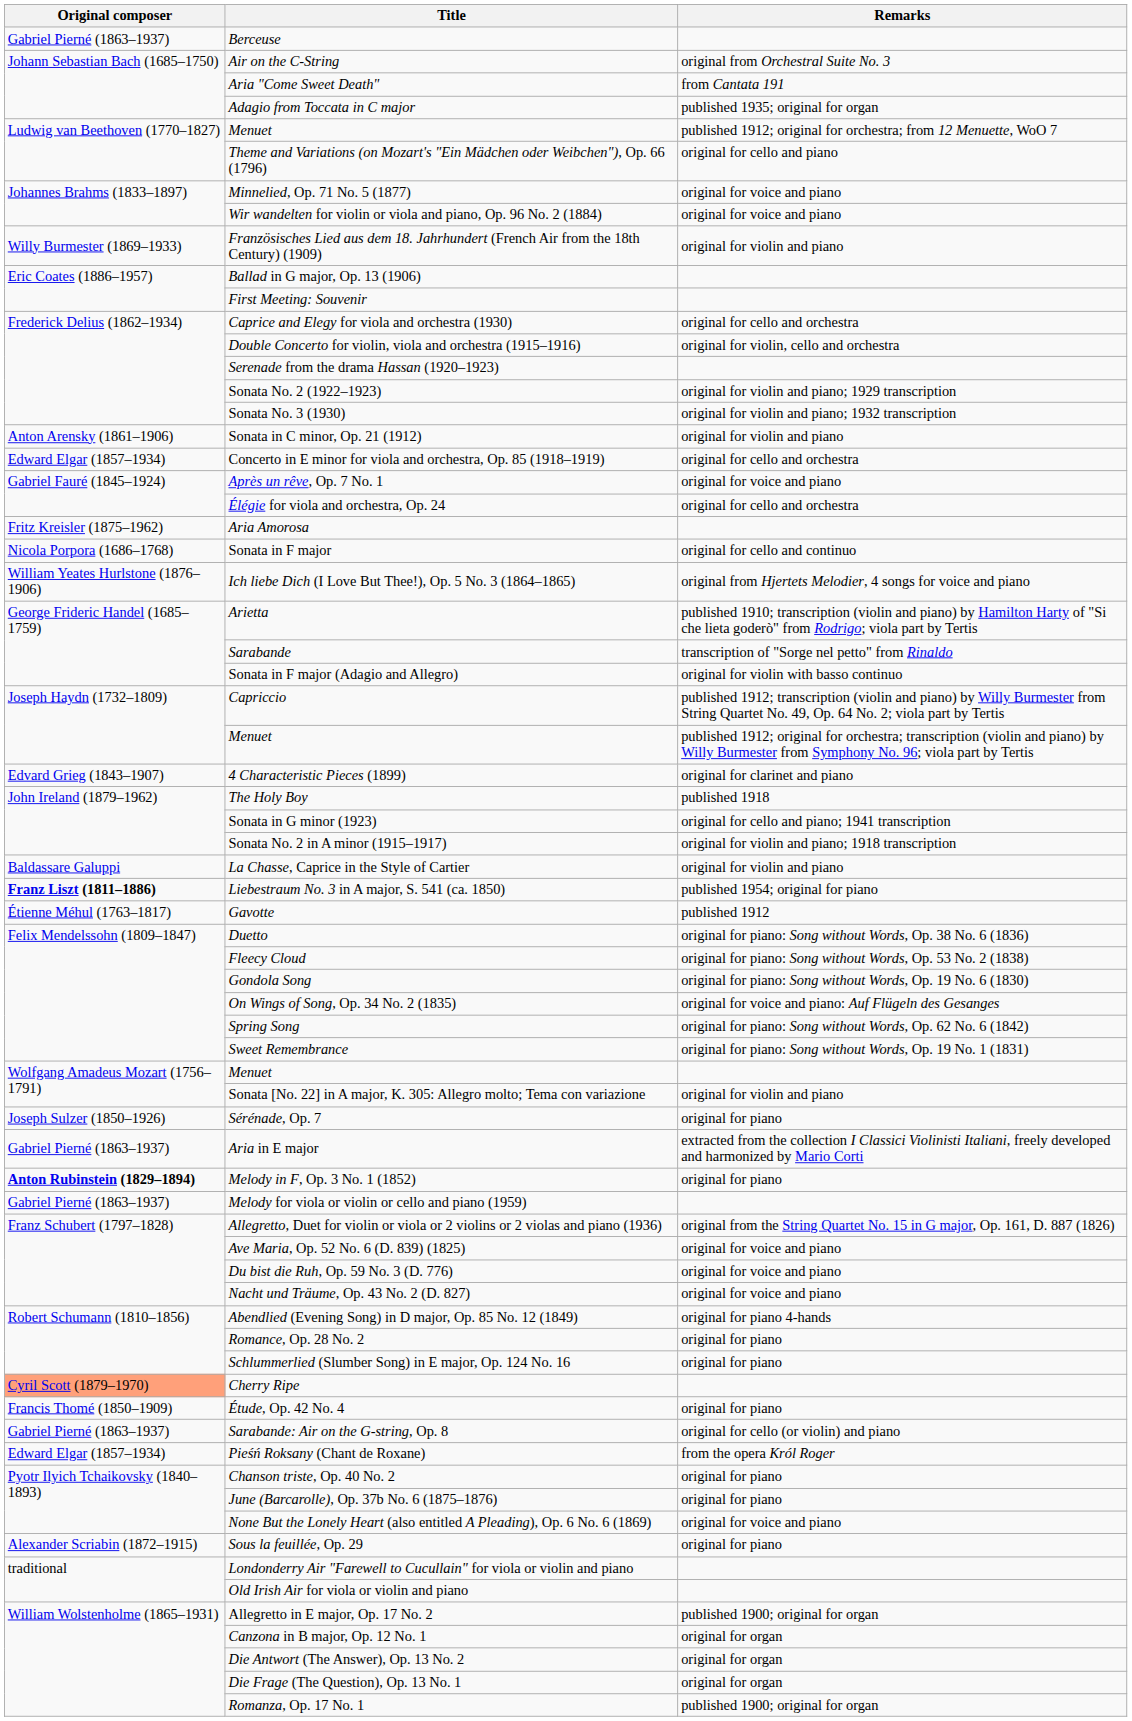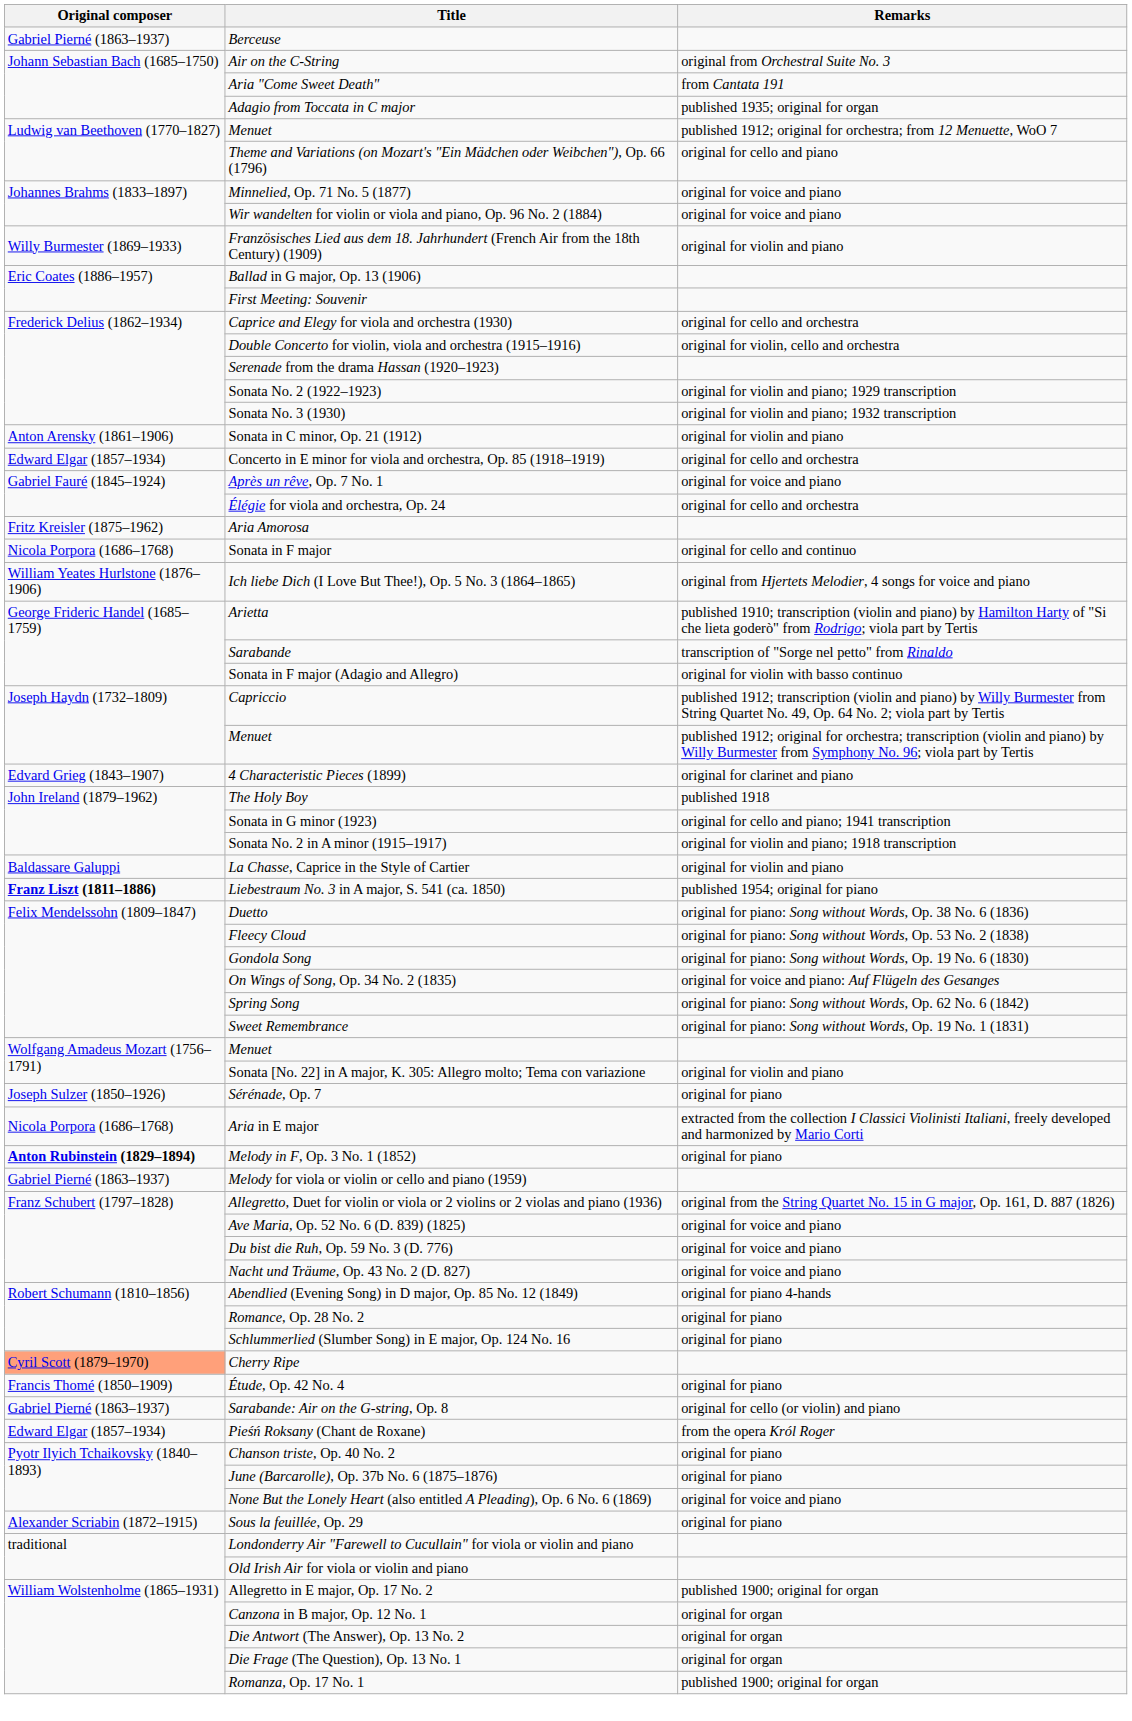- row: (251, 912)
(89, 1148) Gabriel Pierné (1863–1937) -> (91, 1126) Nicola Porpora (1686–1768)
